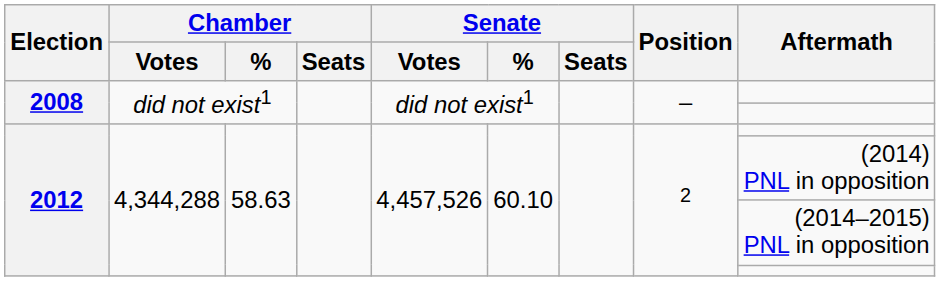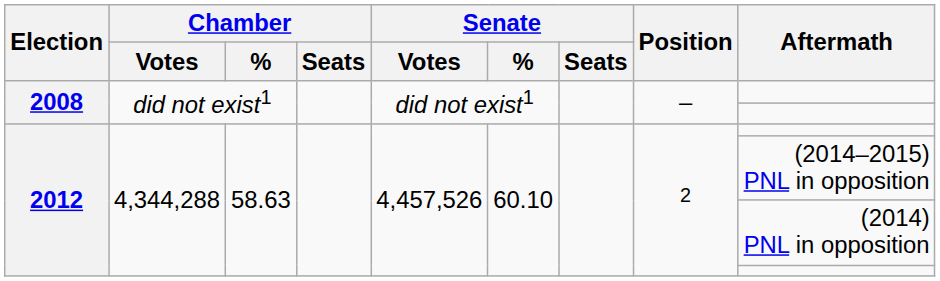(837, 167) (2014) PNL in opposition -> (837, 167) (2014–2015) PNL in opposition
(837, 232) (2014–2015) PNL in opposition -> (837, 232) (2014) PNL in opposition
